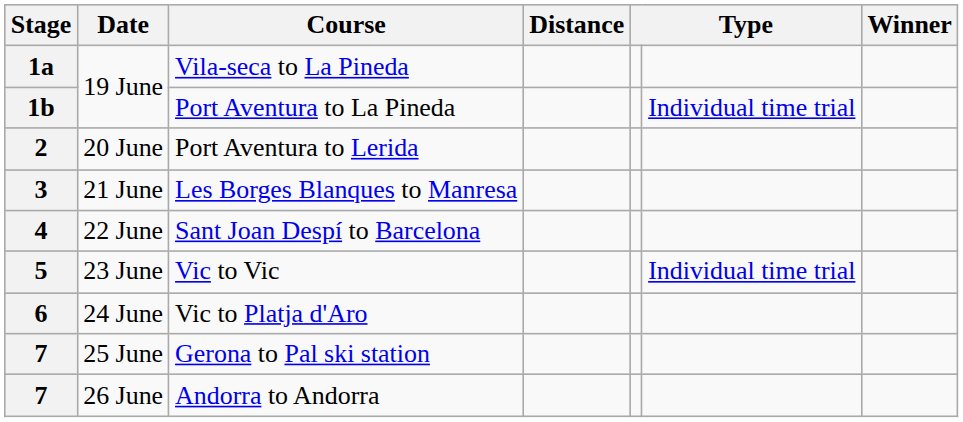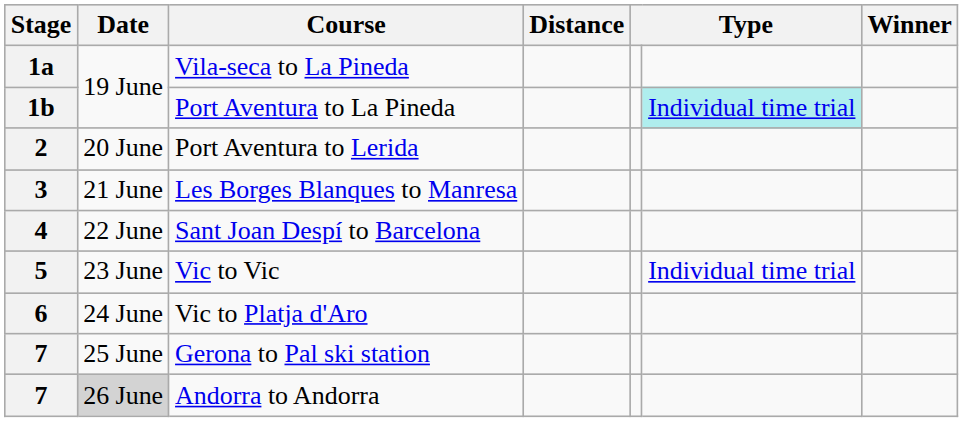(752, 107) no background -> (752, 107) paleturquoise background
(123, 395) no background -> (123, 395) lightgrey background
